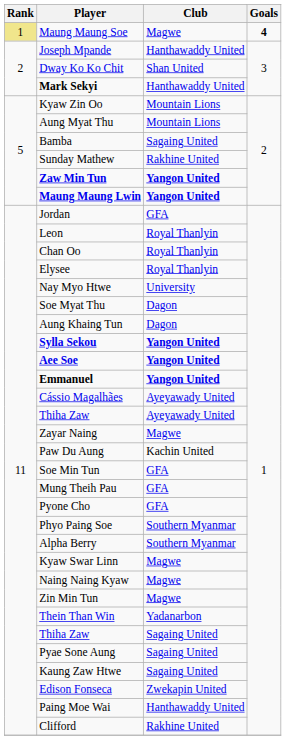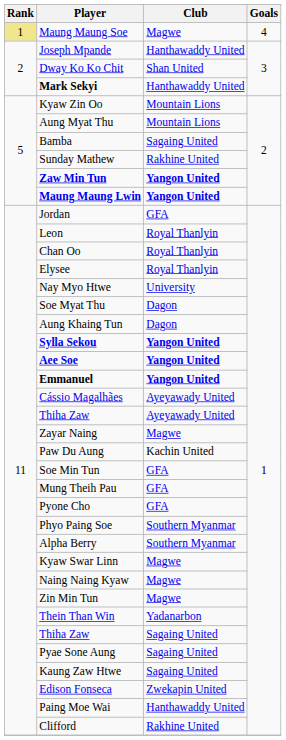(264, 31) bold -> (264, 31) normal
